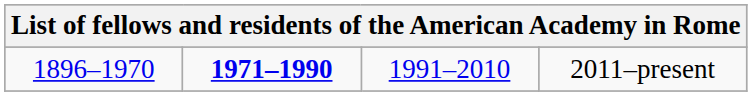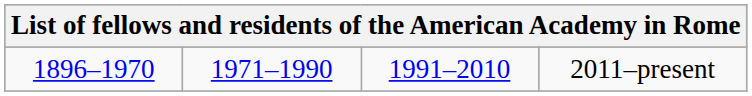(272, 68) bold -> (272, 68) normal
